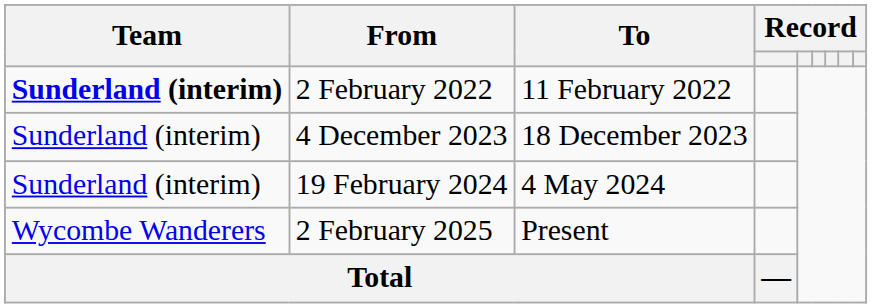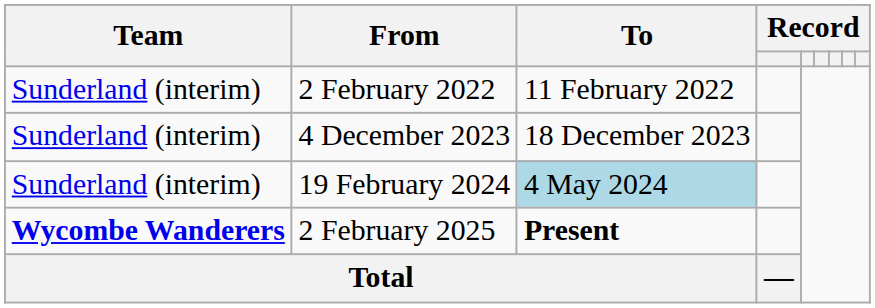(147, 89) bold -> (136, 89) normal
(593, 183) no background -> (596, 183) lightblue background
(139, 230) normal -> (148, 230) bold
(565, 230) normal -> (572, 230) bold
